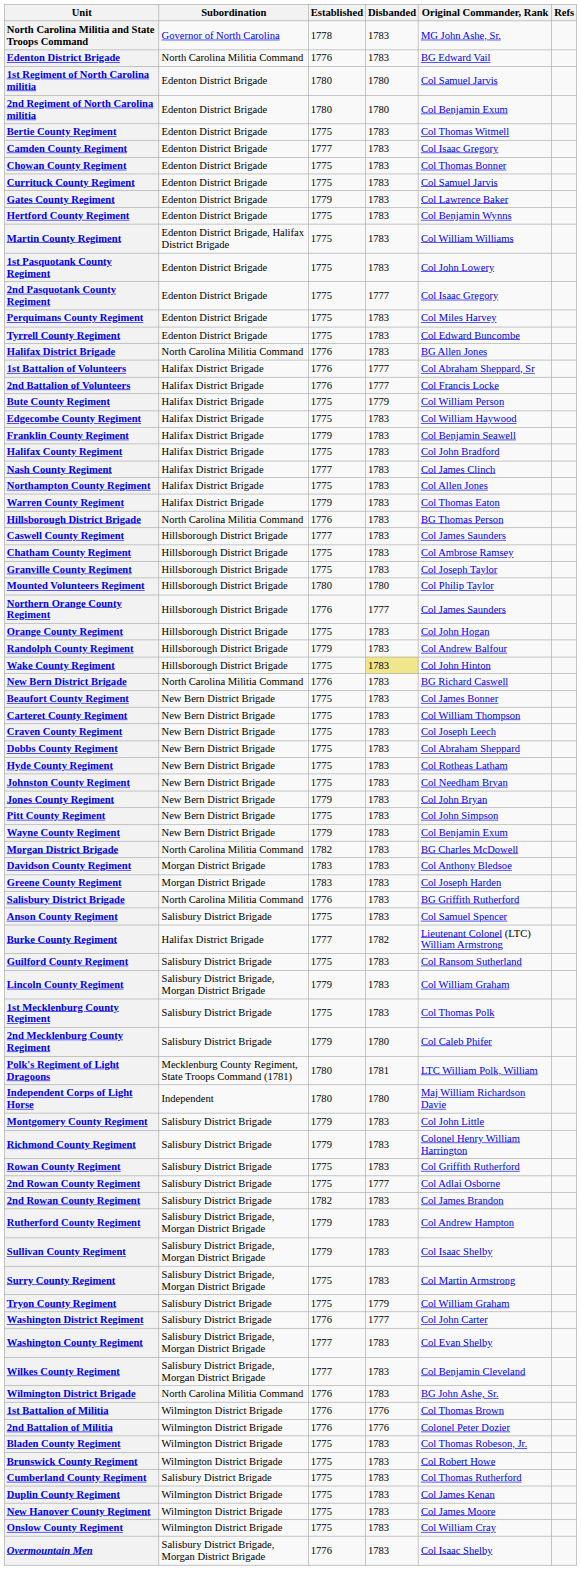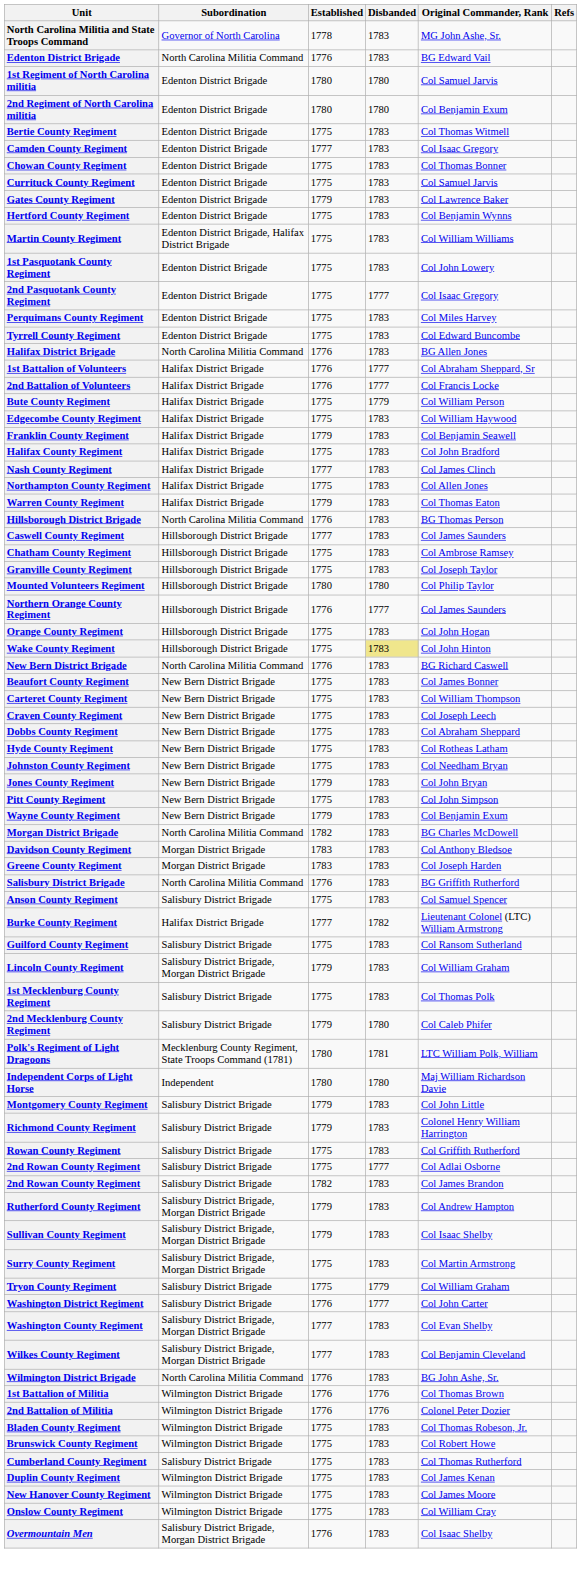- row: (70, 648)
